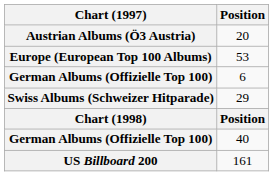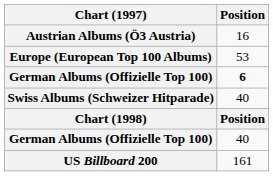(242, 35) 20 -> (242, 35) 16
(242, 77) normal -> (242, 77) bold
(242, 98) 29 -> (242, 98) 40
